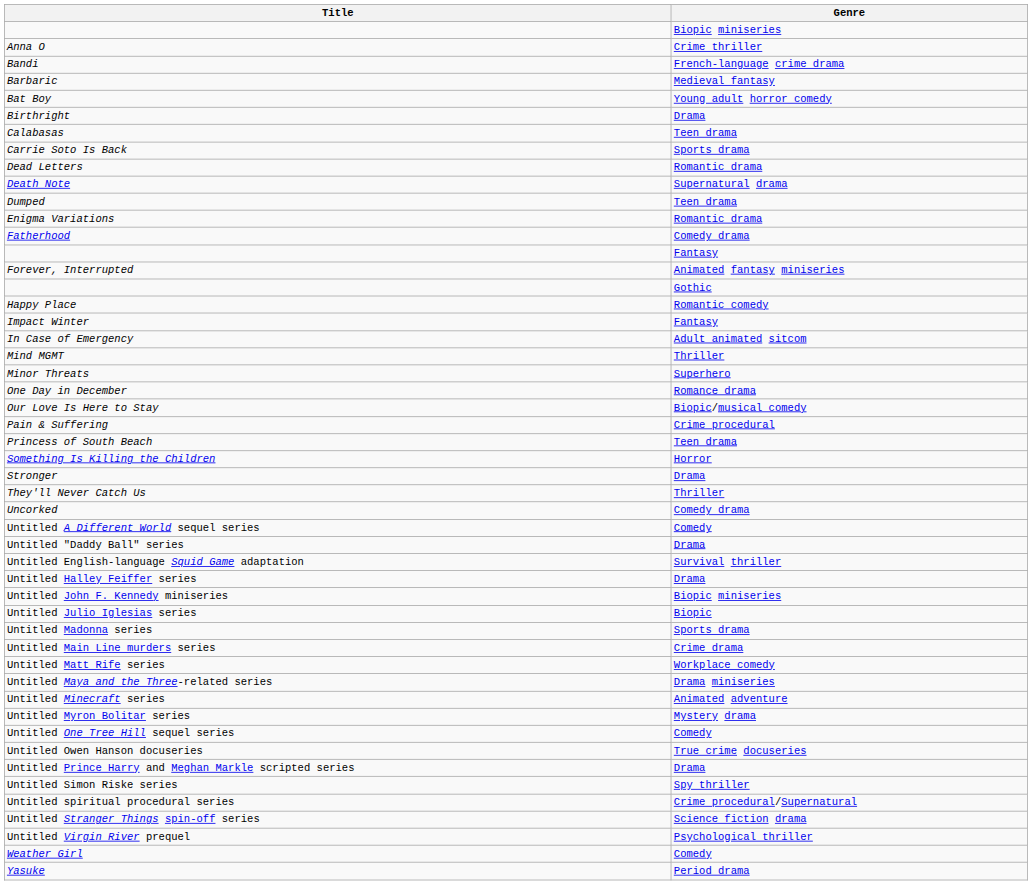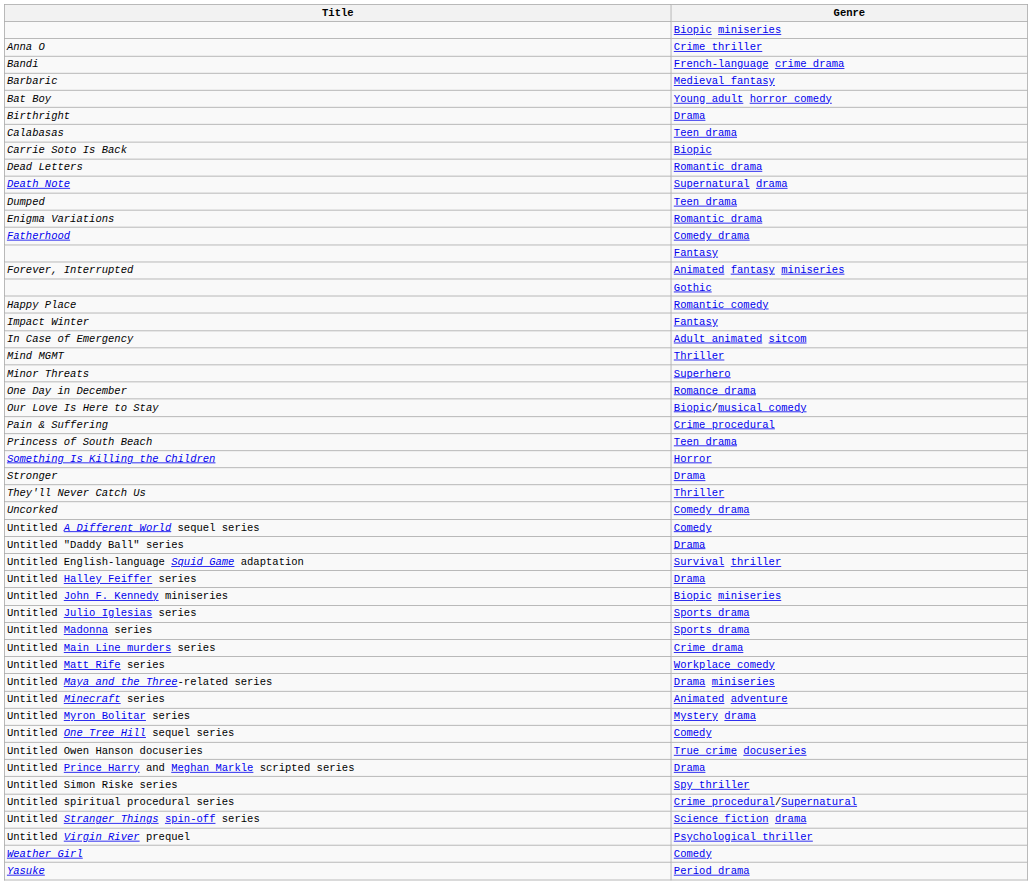(712, 150) Sports drama -> (693, 150) Biopic
(693, 614) Biopic -> (712, 614) Sports drama
